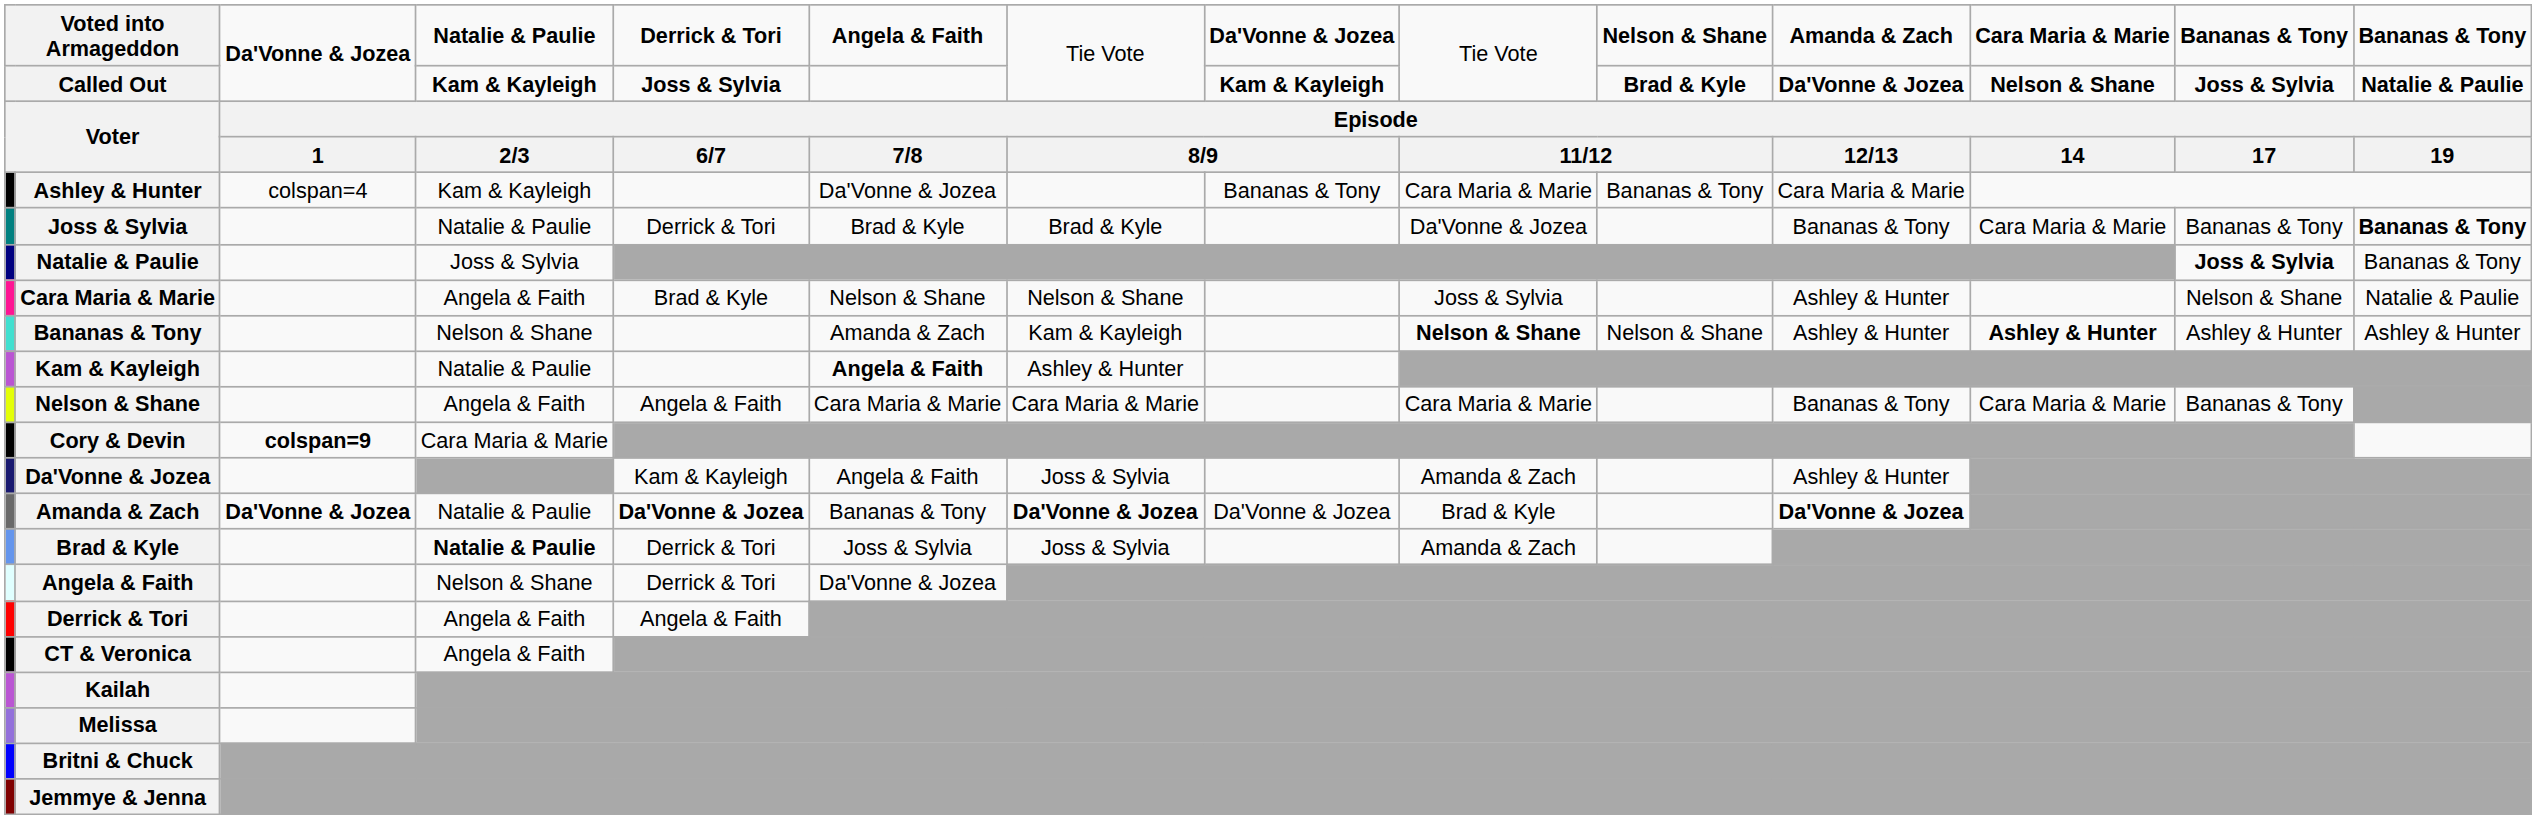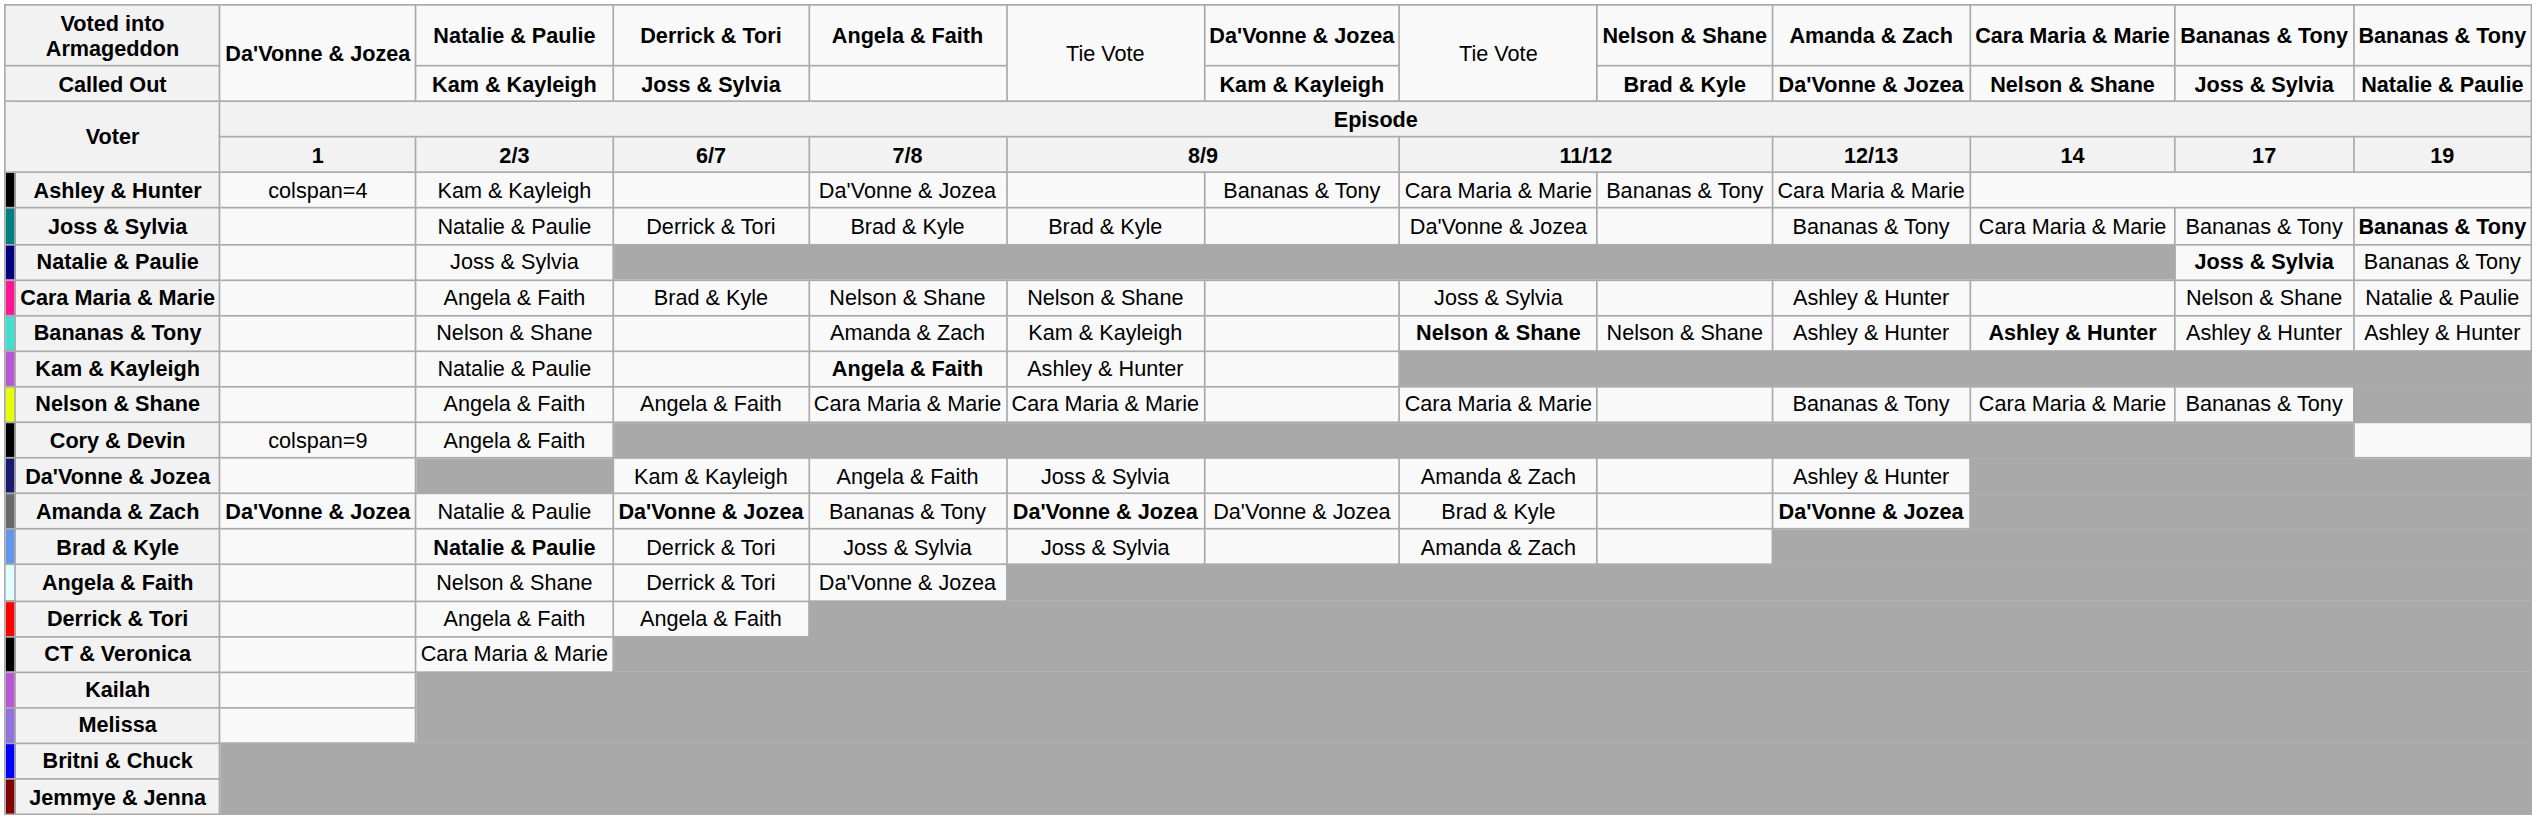(318, 440) bold -> (318, 440) normal
(514, 440) Cara Maria & Marie -> (514, 440) Angela & Faith
(514, 654) Angela & Faith -> (514, 654) Cara Maria & Marie
